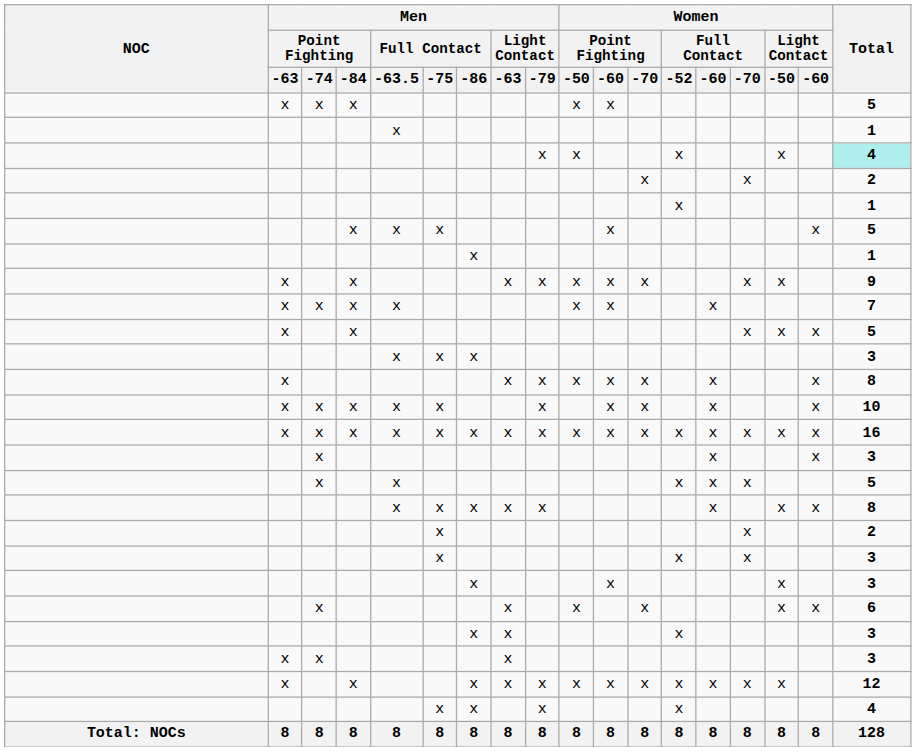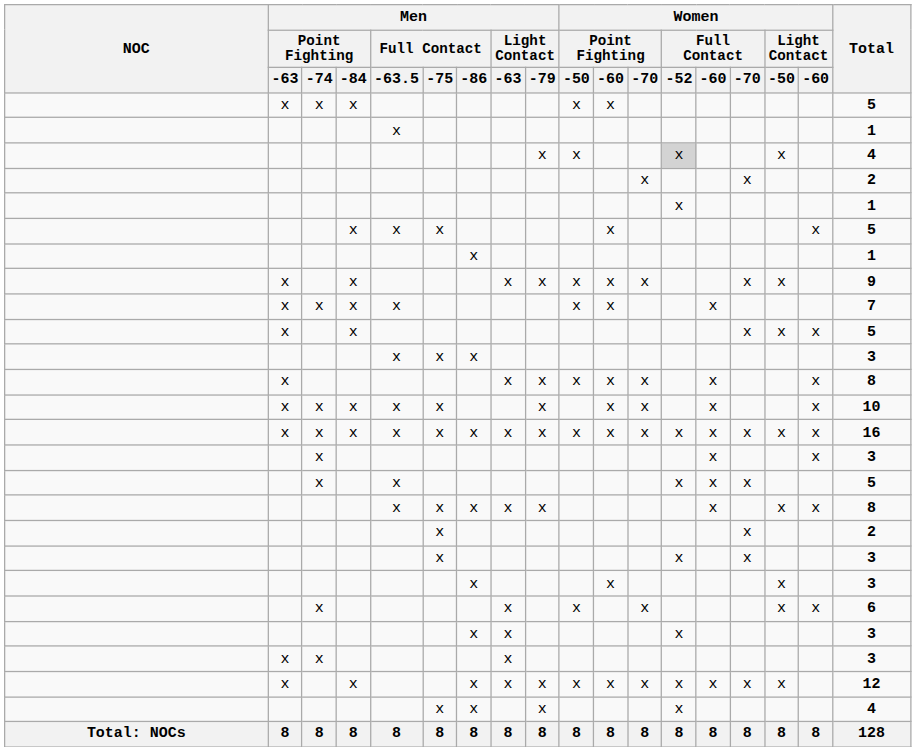(679, 155) no background -> (679, 155) lightgrey background
(872, 155) paleturquoise background -> (872, 155) no background
